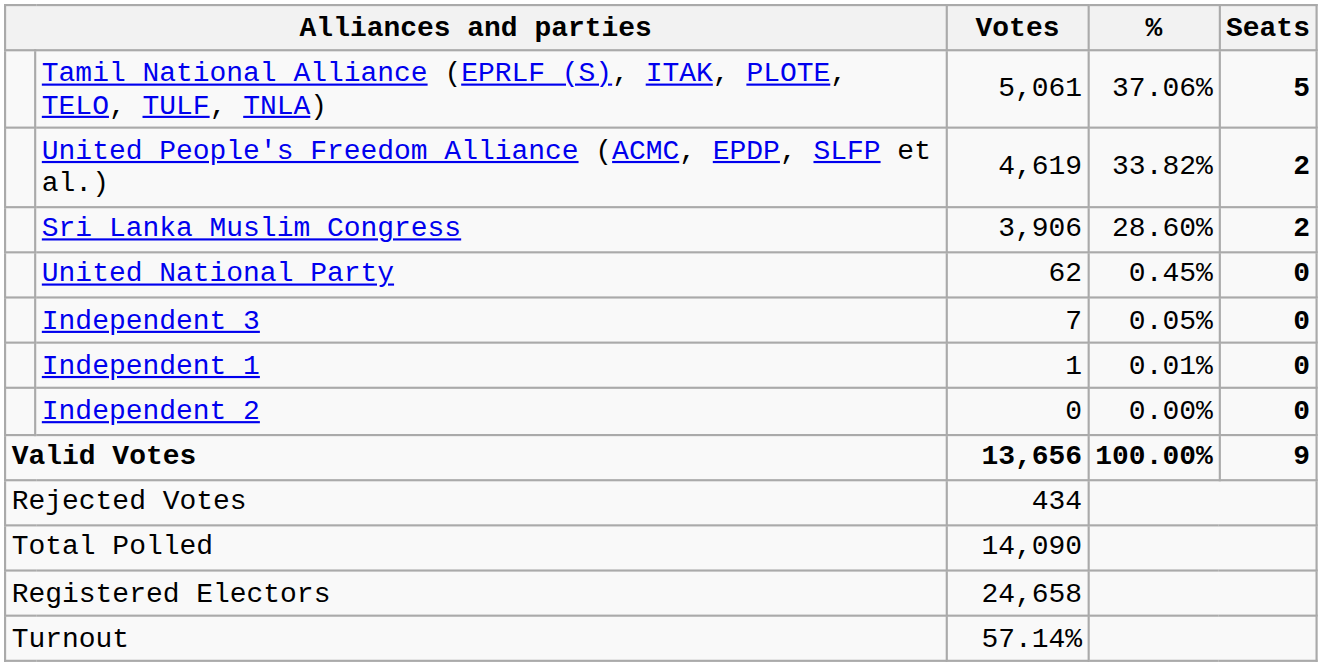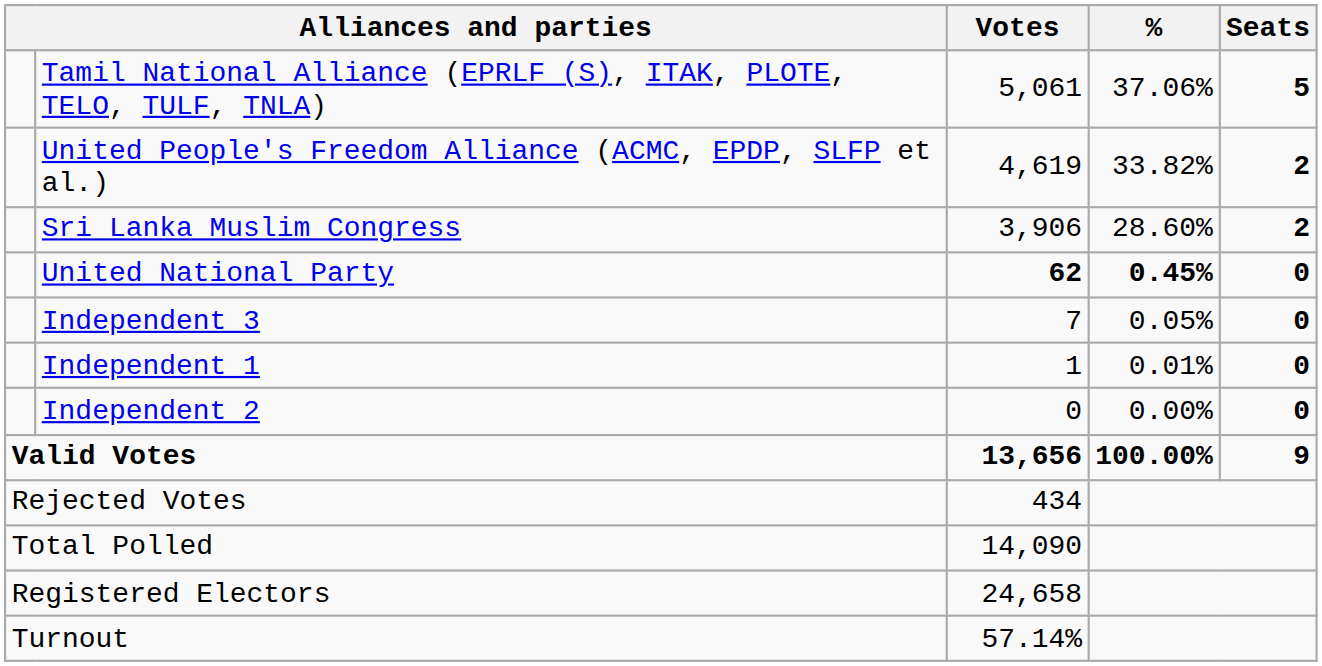(1065, 275) normal -> (1065, 275) bold
(1171, 275) normal -> (1171, 275) bold
